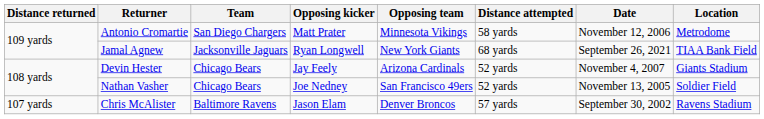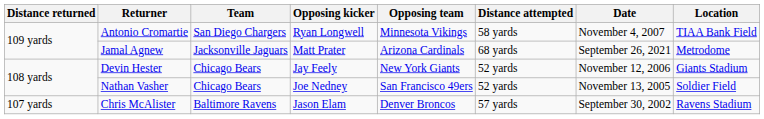(319, 31) Matt Prater -> (329, 31) Ryan Longwell
(624, 31) November 12, 2006 -> (621, 31) November 4, 2007
(703, 31) Metrodome -> (717, 31) TIAA Bank Field
(329, 50) Ryan Longwell -> (319, 50) Matt Prater
(420, 50) New York Giants -> (422, 50) Arizona Cardinals
(717, 50) TIAA Bank Field -> (703, 50) Metrodome
(422, 68) Arizona Cardinals -> (420, 68) New York Giants
(621, 68) November 4, 2007 -> (624, 68) November 12, 2006
